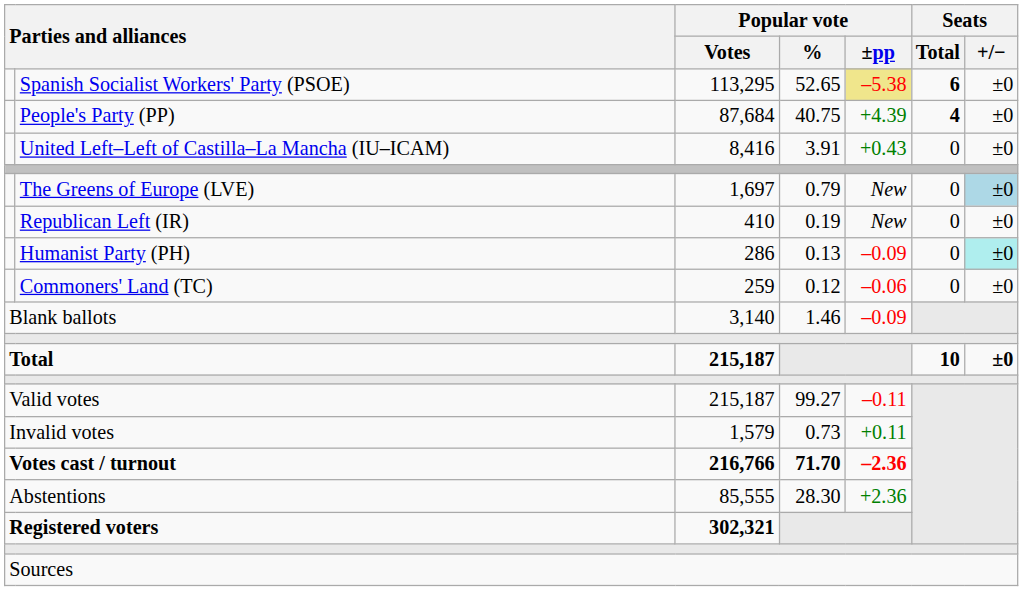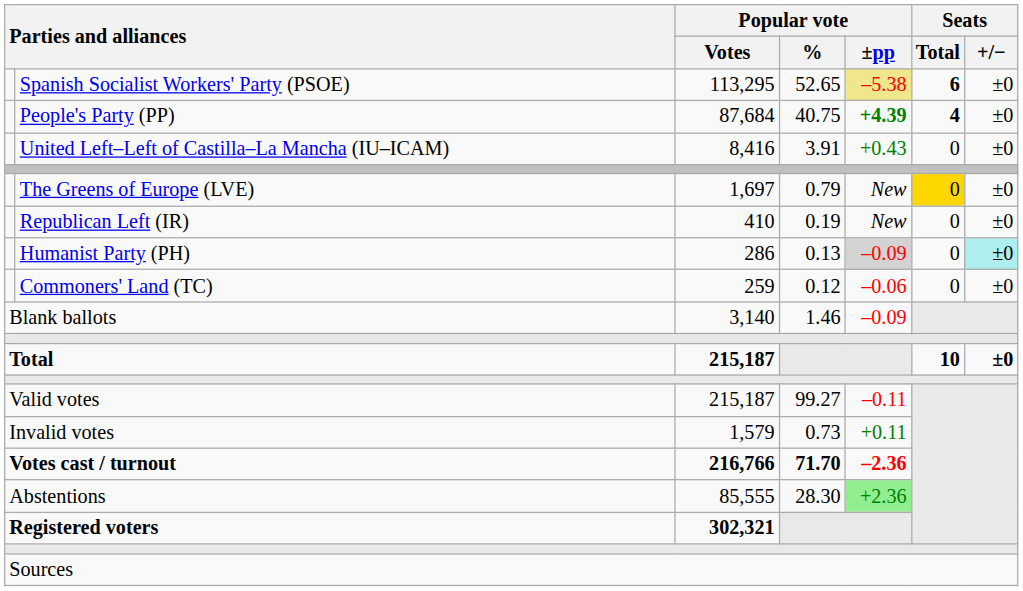(883, 116) normal -> (883, 116) bold
(955, 189) no background -> (955, 189) gold background
(1003, 189) lightblue background -> (1003, 189) no background
(884, 253) no background -> (884, 253) lightgrey background
(883, 495) no background -> (883, 495) lightgreen background
